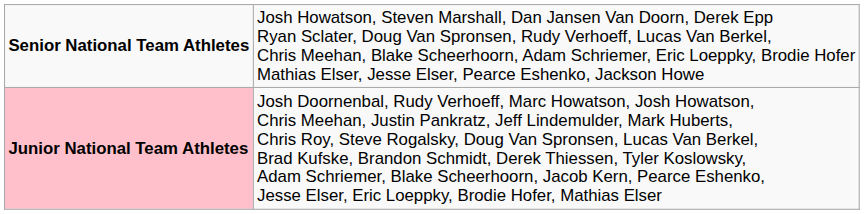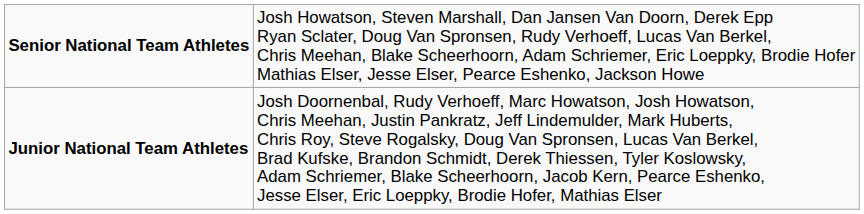(128, 148) pink background -> (128, 148) no background
